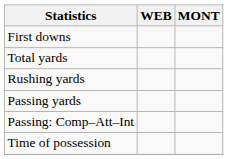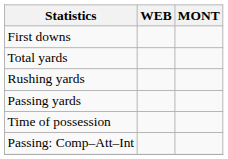rows swapped: (71, 122) <-> (59, 143)
